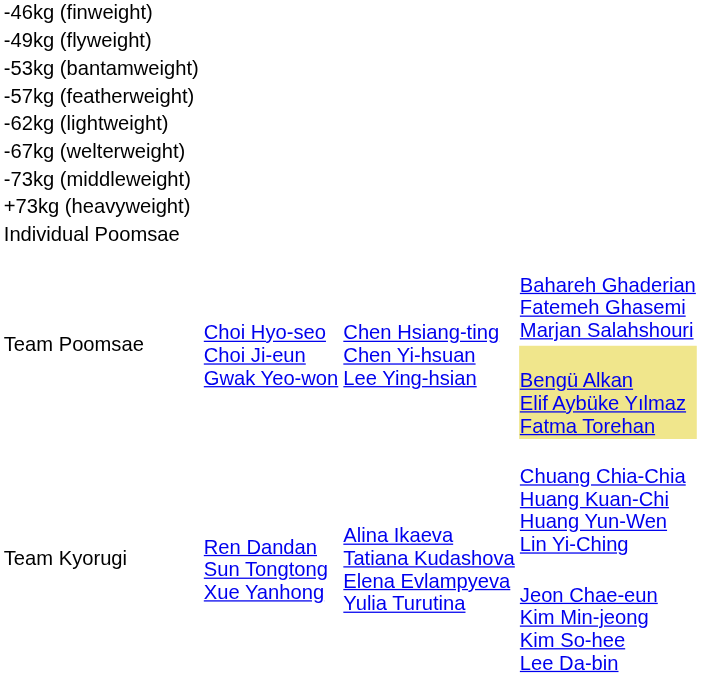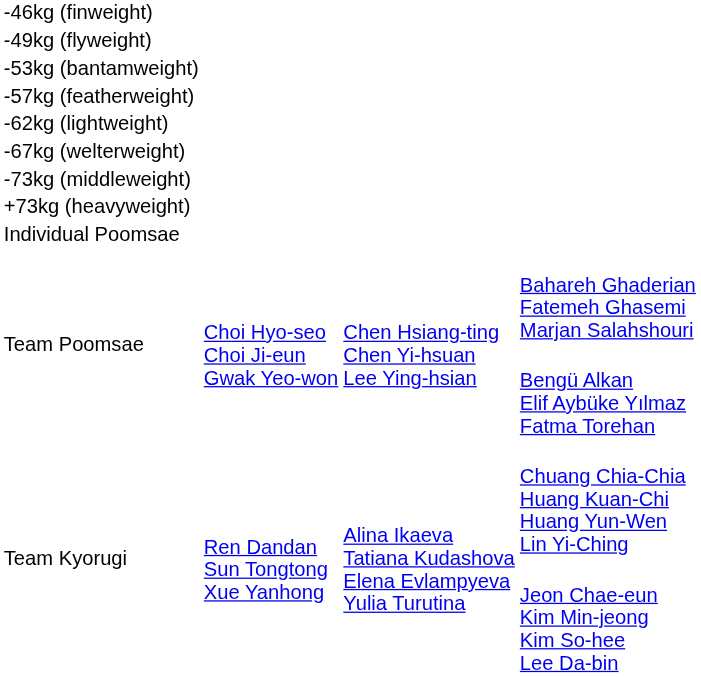(603, 403) khaki background -> (603, 403) no background
